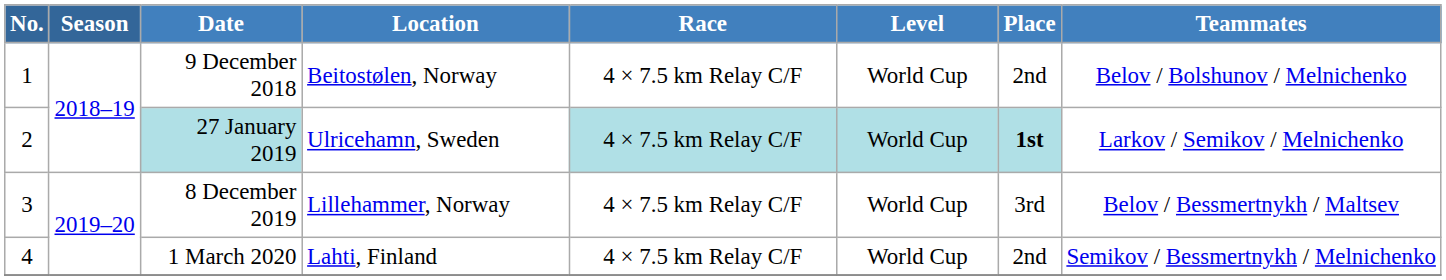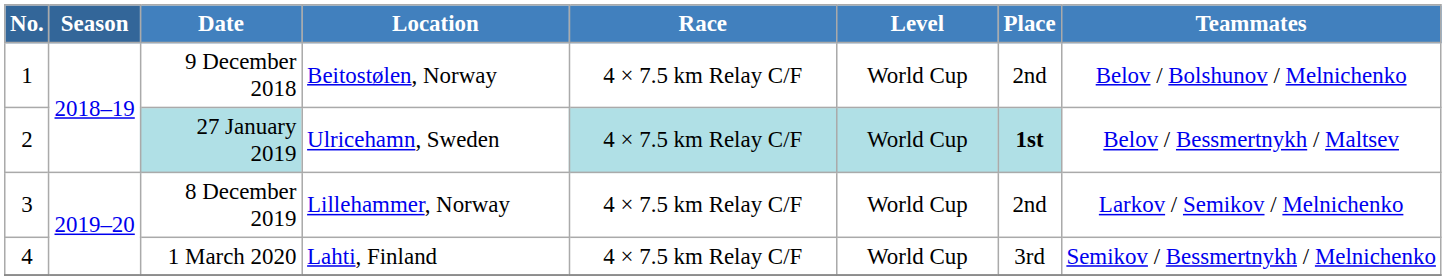(1251, 140) Larkov / Semikov / Melnichenko -> (1251, 140) Belov / Bessmertnykh / Maltsev
(1030, 205) 3rd -> (1030, 205) 2nd
(1251, 205) Belov / Bessmertnykh / Maltsev -> (1251, 205) Larkov / Semikov / Melnichenko
(1030, 256) 2nd -> (1030, 256) 3rd
